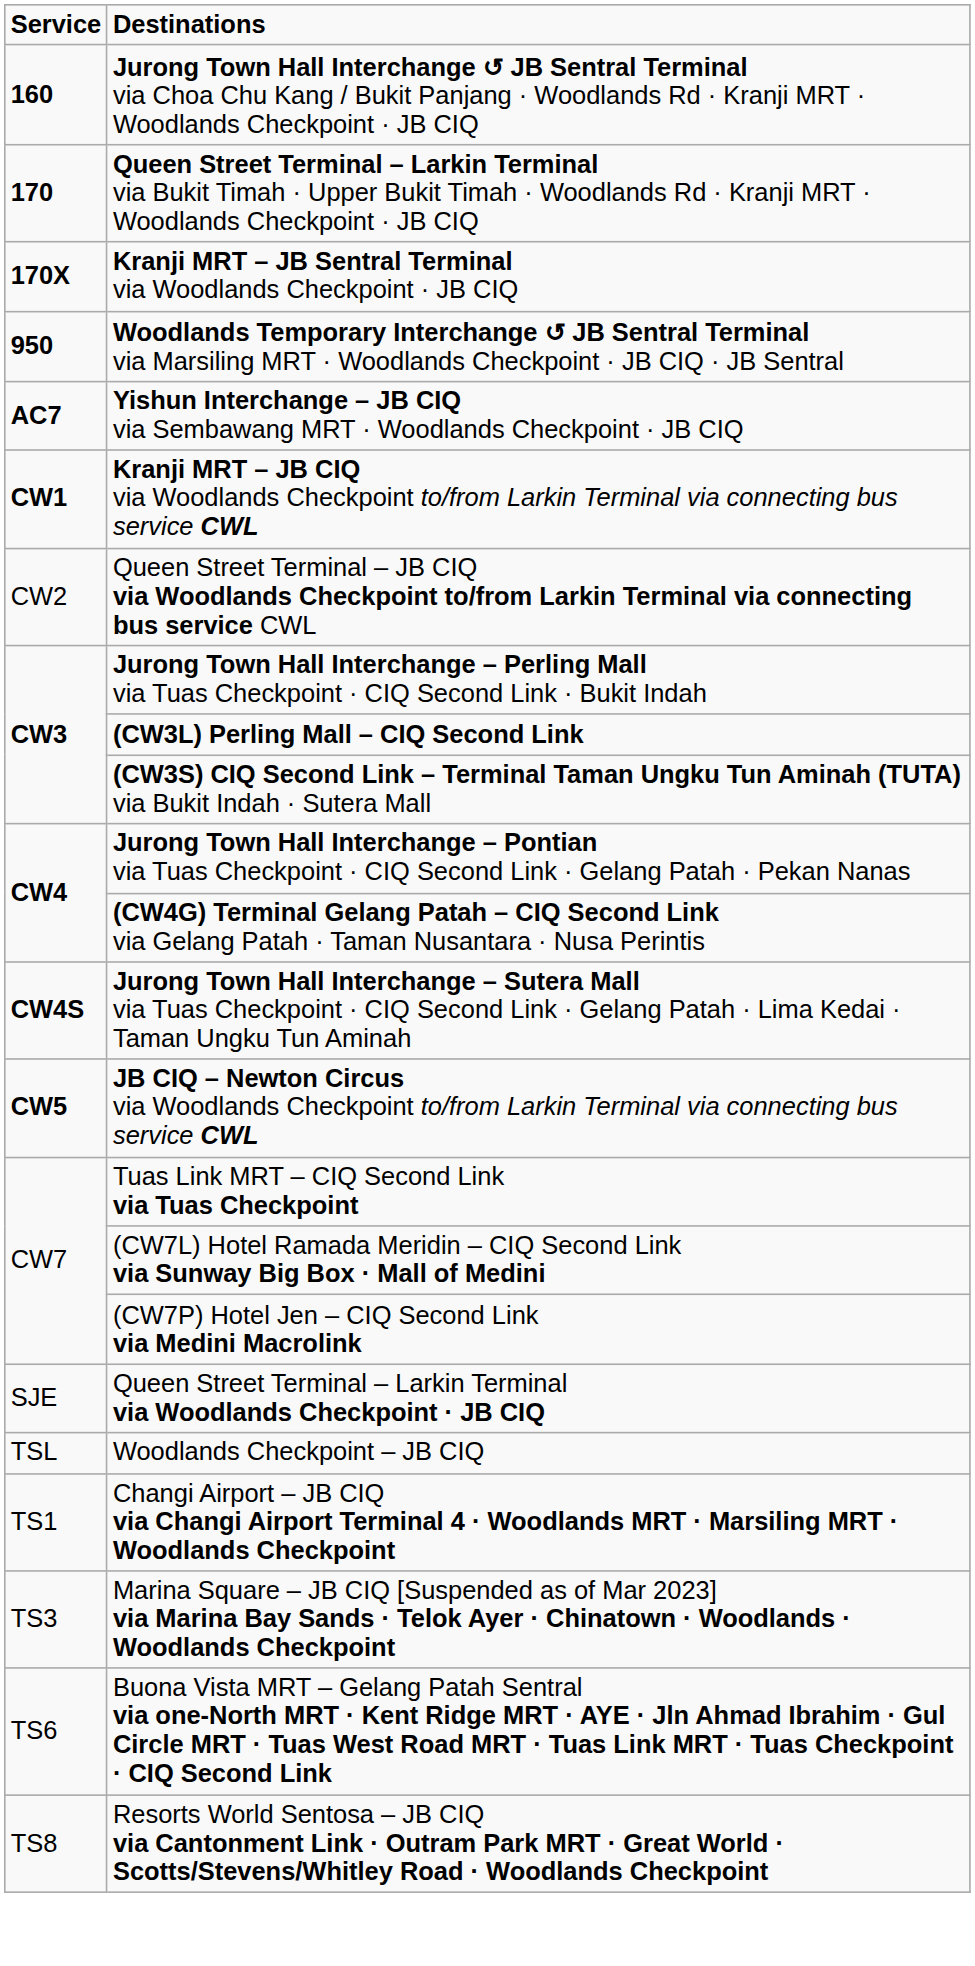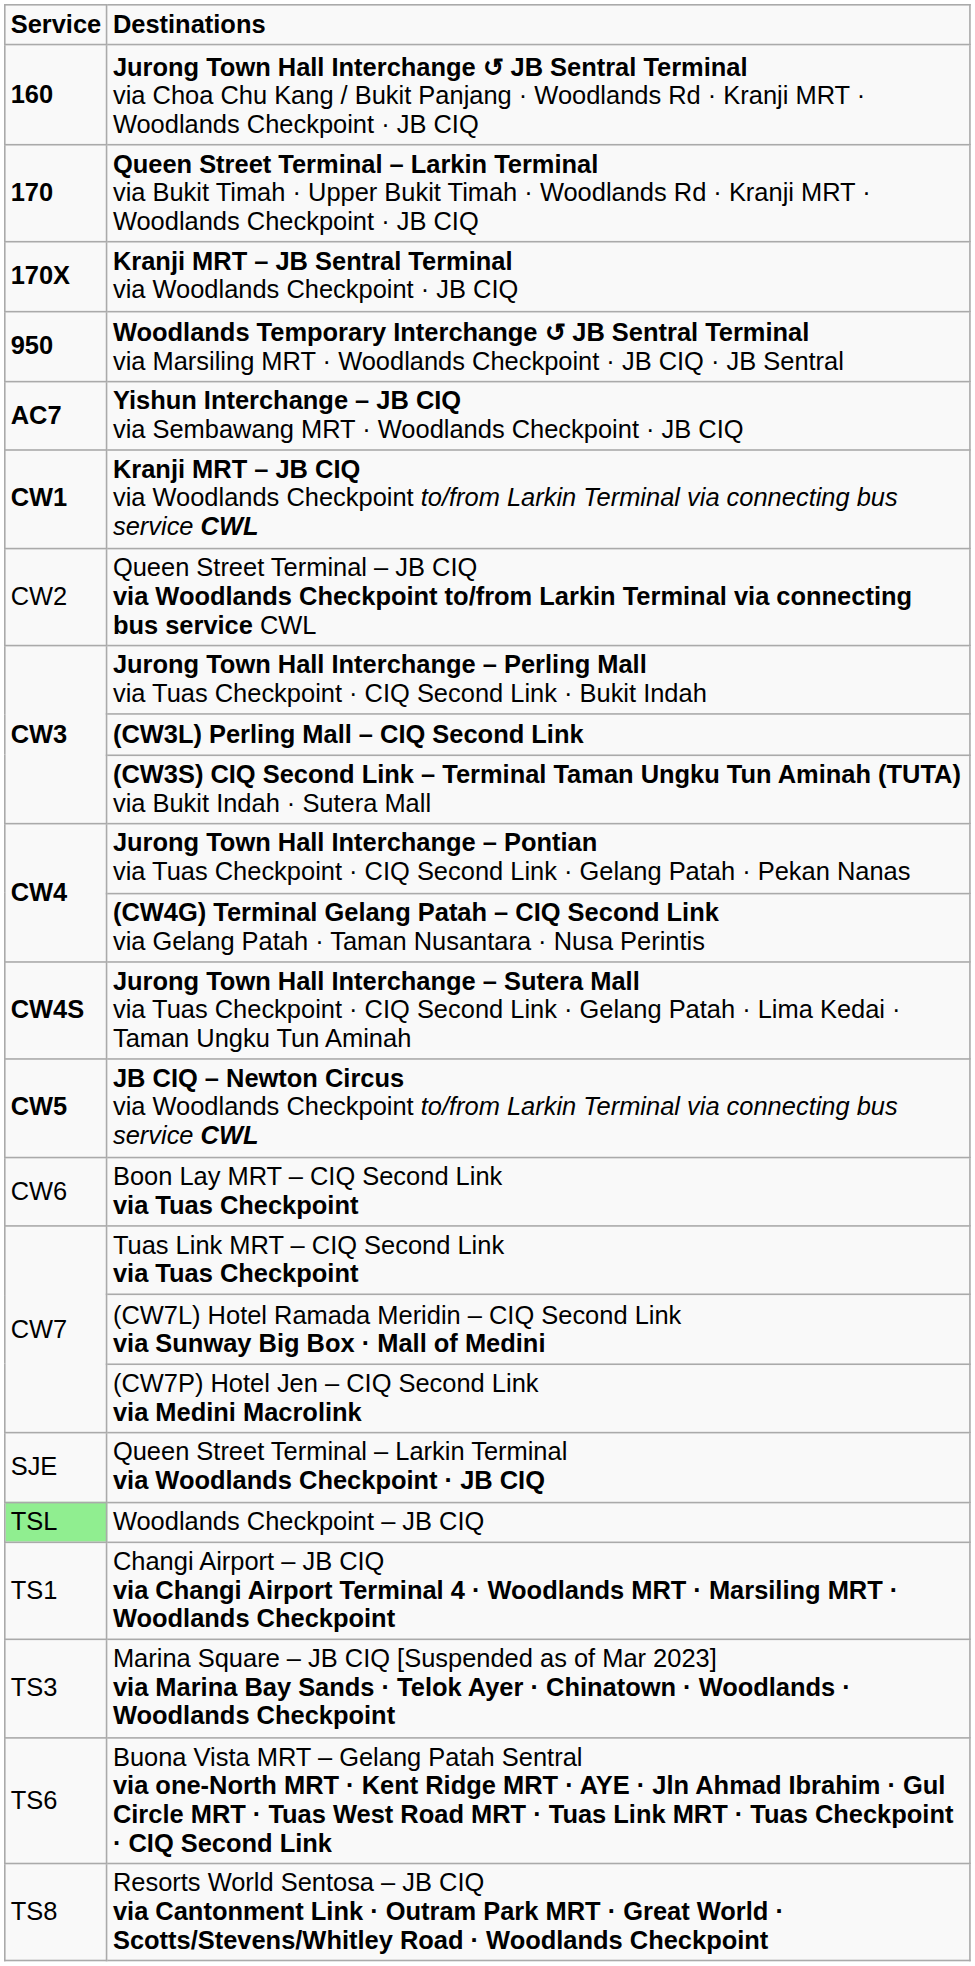+ row: (308, 1191)
(34, 1452) no background -> (34, 1521) lightgreen background
